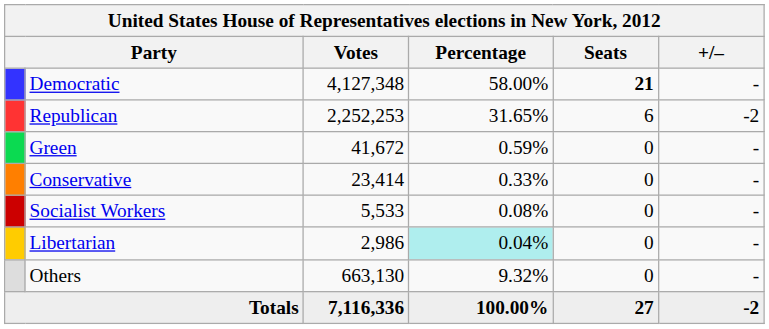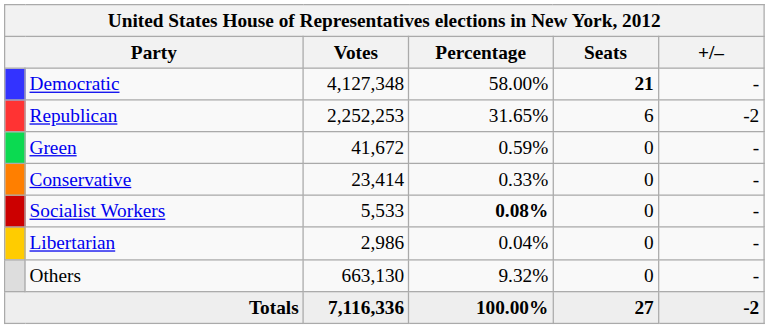(523, 211) normal -> (522, 211) bold
(523, 243) paleturquoise background -> (523, 243) no background
